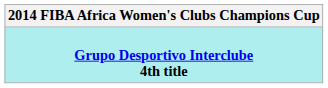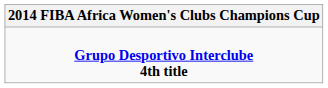(164, 63) paleturquoise background -> (164, 63) no background
